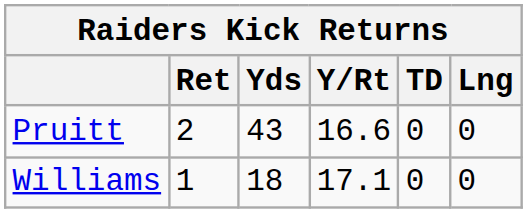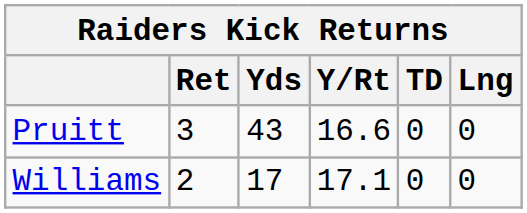(185, 131) 2 -> (185, 131) 3
(185, 182) 1 -> (185, 182) 2
(265, 182) 18 -> (265, 182) 17
